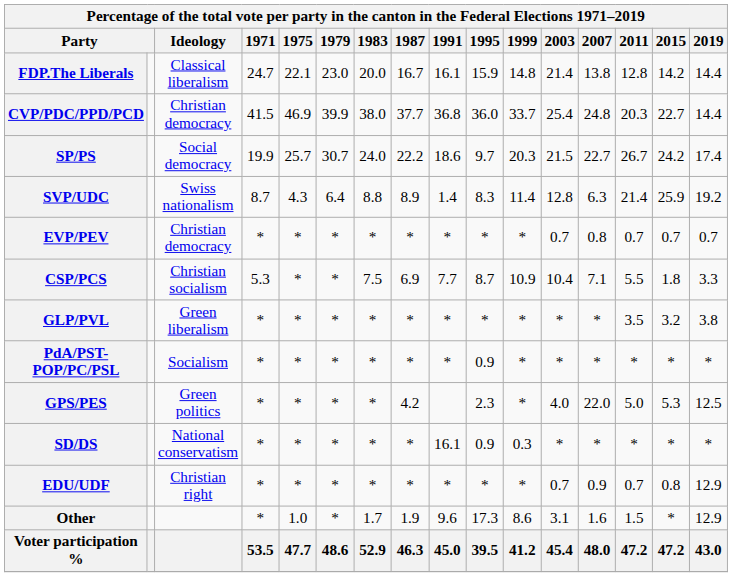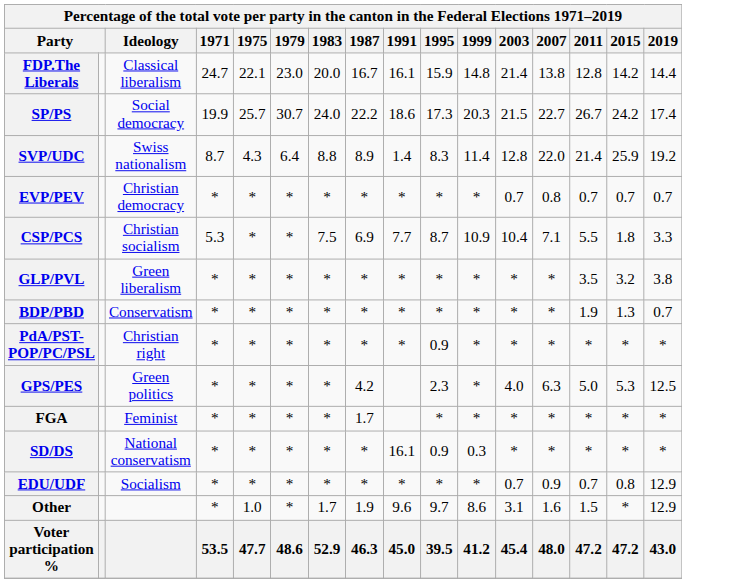- row: (76, 114)
(485, 155) 9.7 -> (439, 114) 17.3
(597, 196) 6.3 -> (551, 155) 22.0
+ row: (51, 312)
(198, 361) Socialism -> (151, 344) Christian right
(597, 402) 22.0 -> (551, 385) 6.3
+ row: (51, 418)
(198, 485) Christian right -> (151, 483) Socialism
(485, 518) 17.3 -> (439, 507) 9.7
